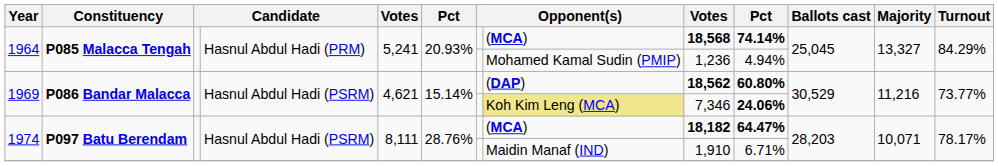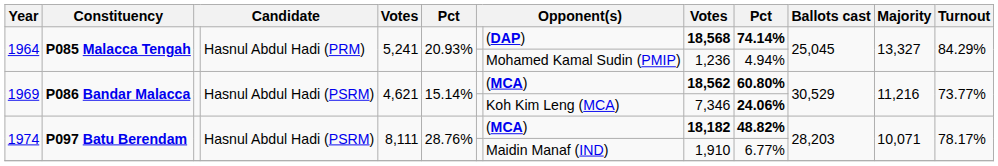(507, 38) (MCA) -> (506, 38) (DAP)
(506, 83) (DAP) -> (507, 83) (MCA)
(553, 105) khaki background -> (553, 105) no background
(761, 128) 64.47% -> (761, 128) 48.82%
(765, 150) 6.71% -> (765, 150) 6.77%
